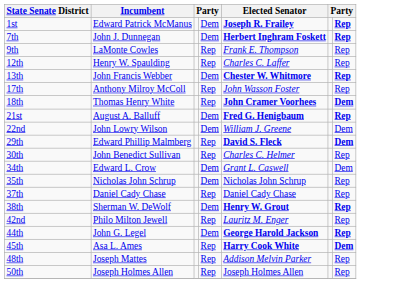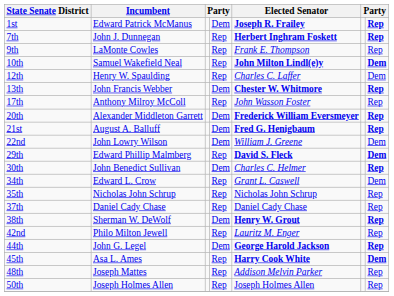(210, 37) Dem -> (219, 37) Rep
+ row: (15, 63)
(342, 63) Rep -> (377, 76) Dem
- row: (15, 102)
+ row: (15, 115)
(208, 154) Rep -> (221, 167) Dem
(342, 154) normal -> (376, 167) bold
(210, 167) Dem -> (219, 180) Rep
(210, 180) Dem -> (219, 194) Rep
